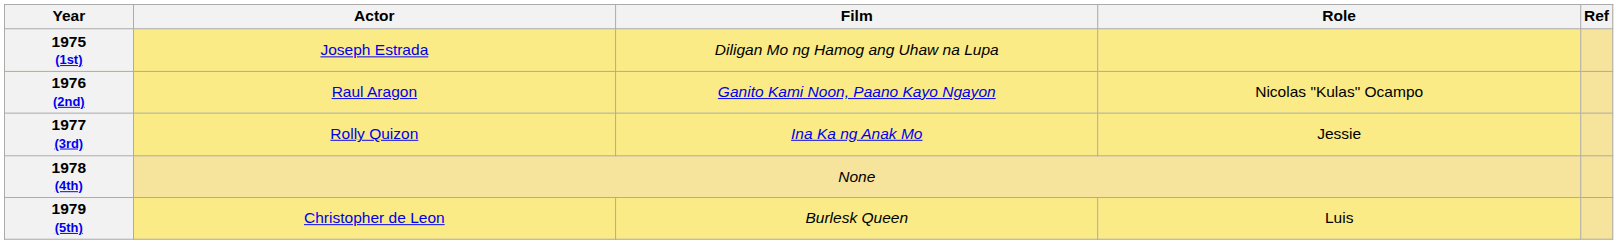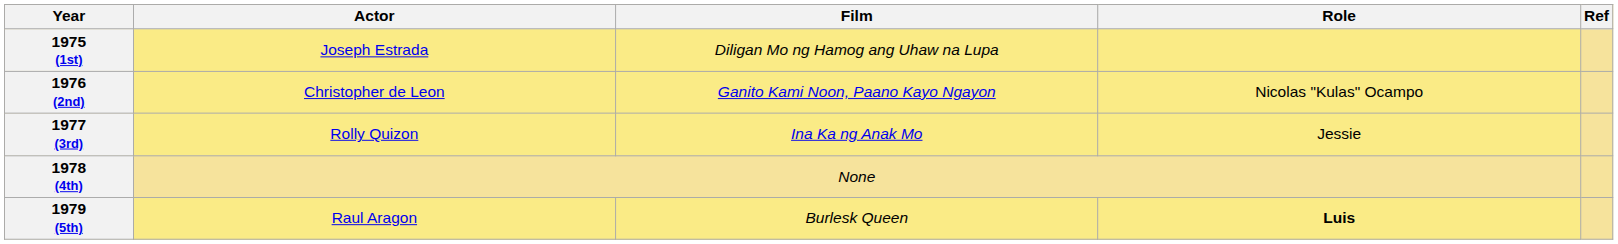(374, 92) Raul Aragon -> (374, 92) Christopher de Leon
(374, 218) Christopher de Leon -> (374, 218) Raul Aragon
(1339, 218) normal -> (1339, 218) bold
